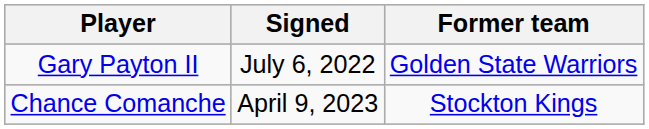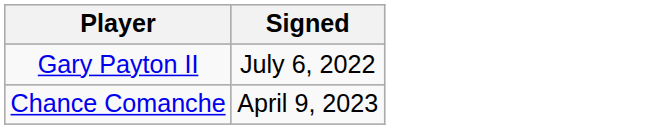- column: (514, 24)
